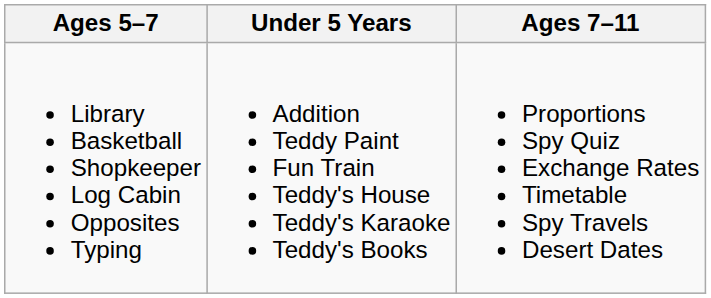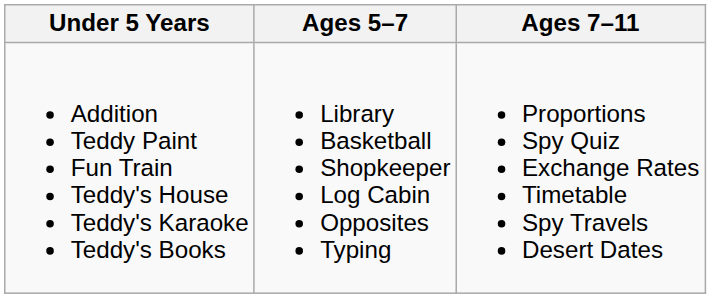columns swapped: (331, 23) <-> (106, 23)
